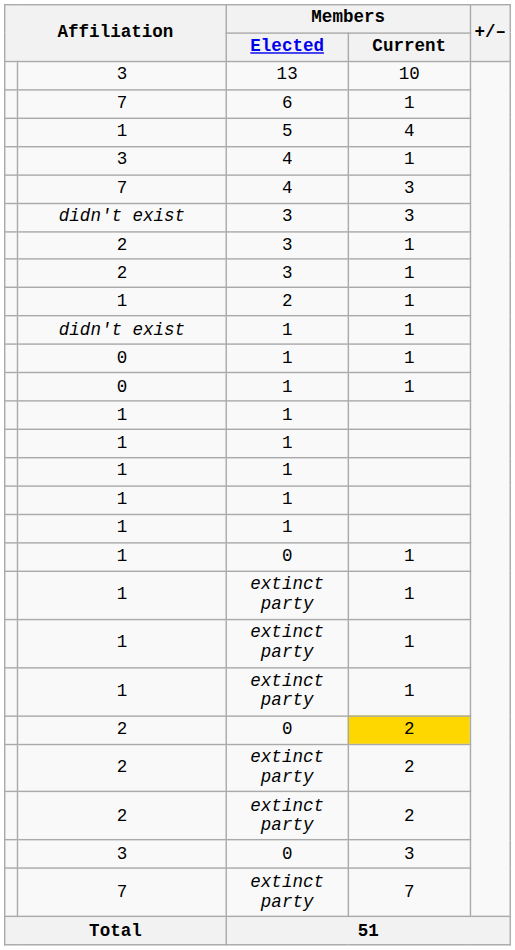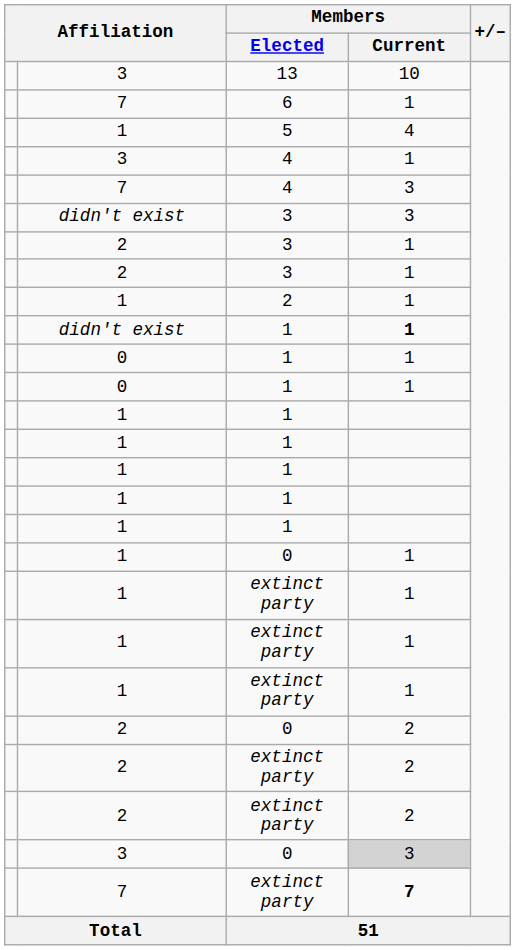(409, 331) normal -> (409, 331) bold
(409, 730) gold background -> (409, 730) no background
(409, 855) no background -> (409, 855) lightgrey background
(409, 893) normal -> (409, 893) bold
